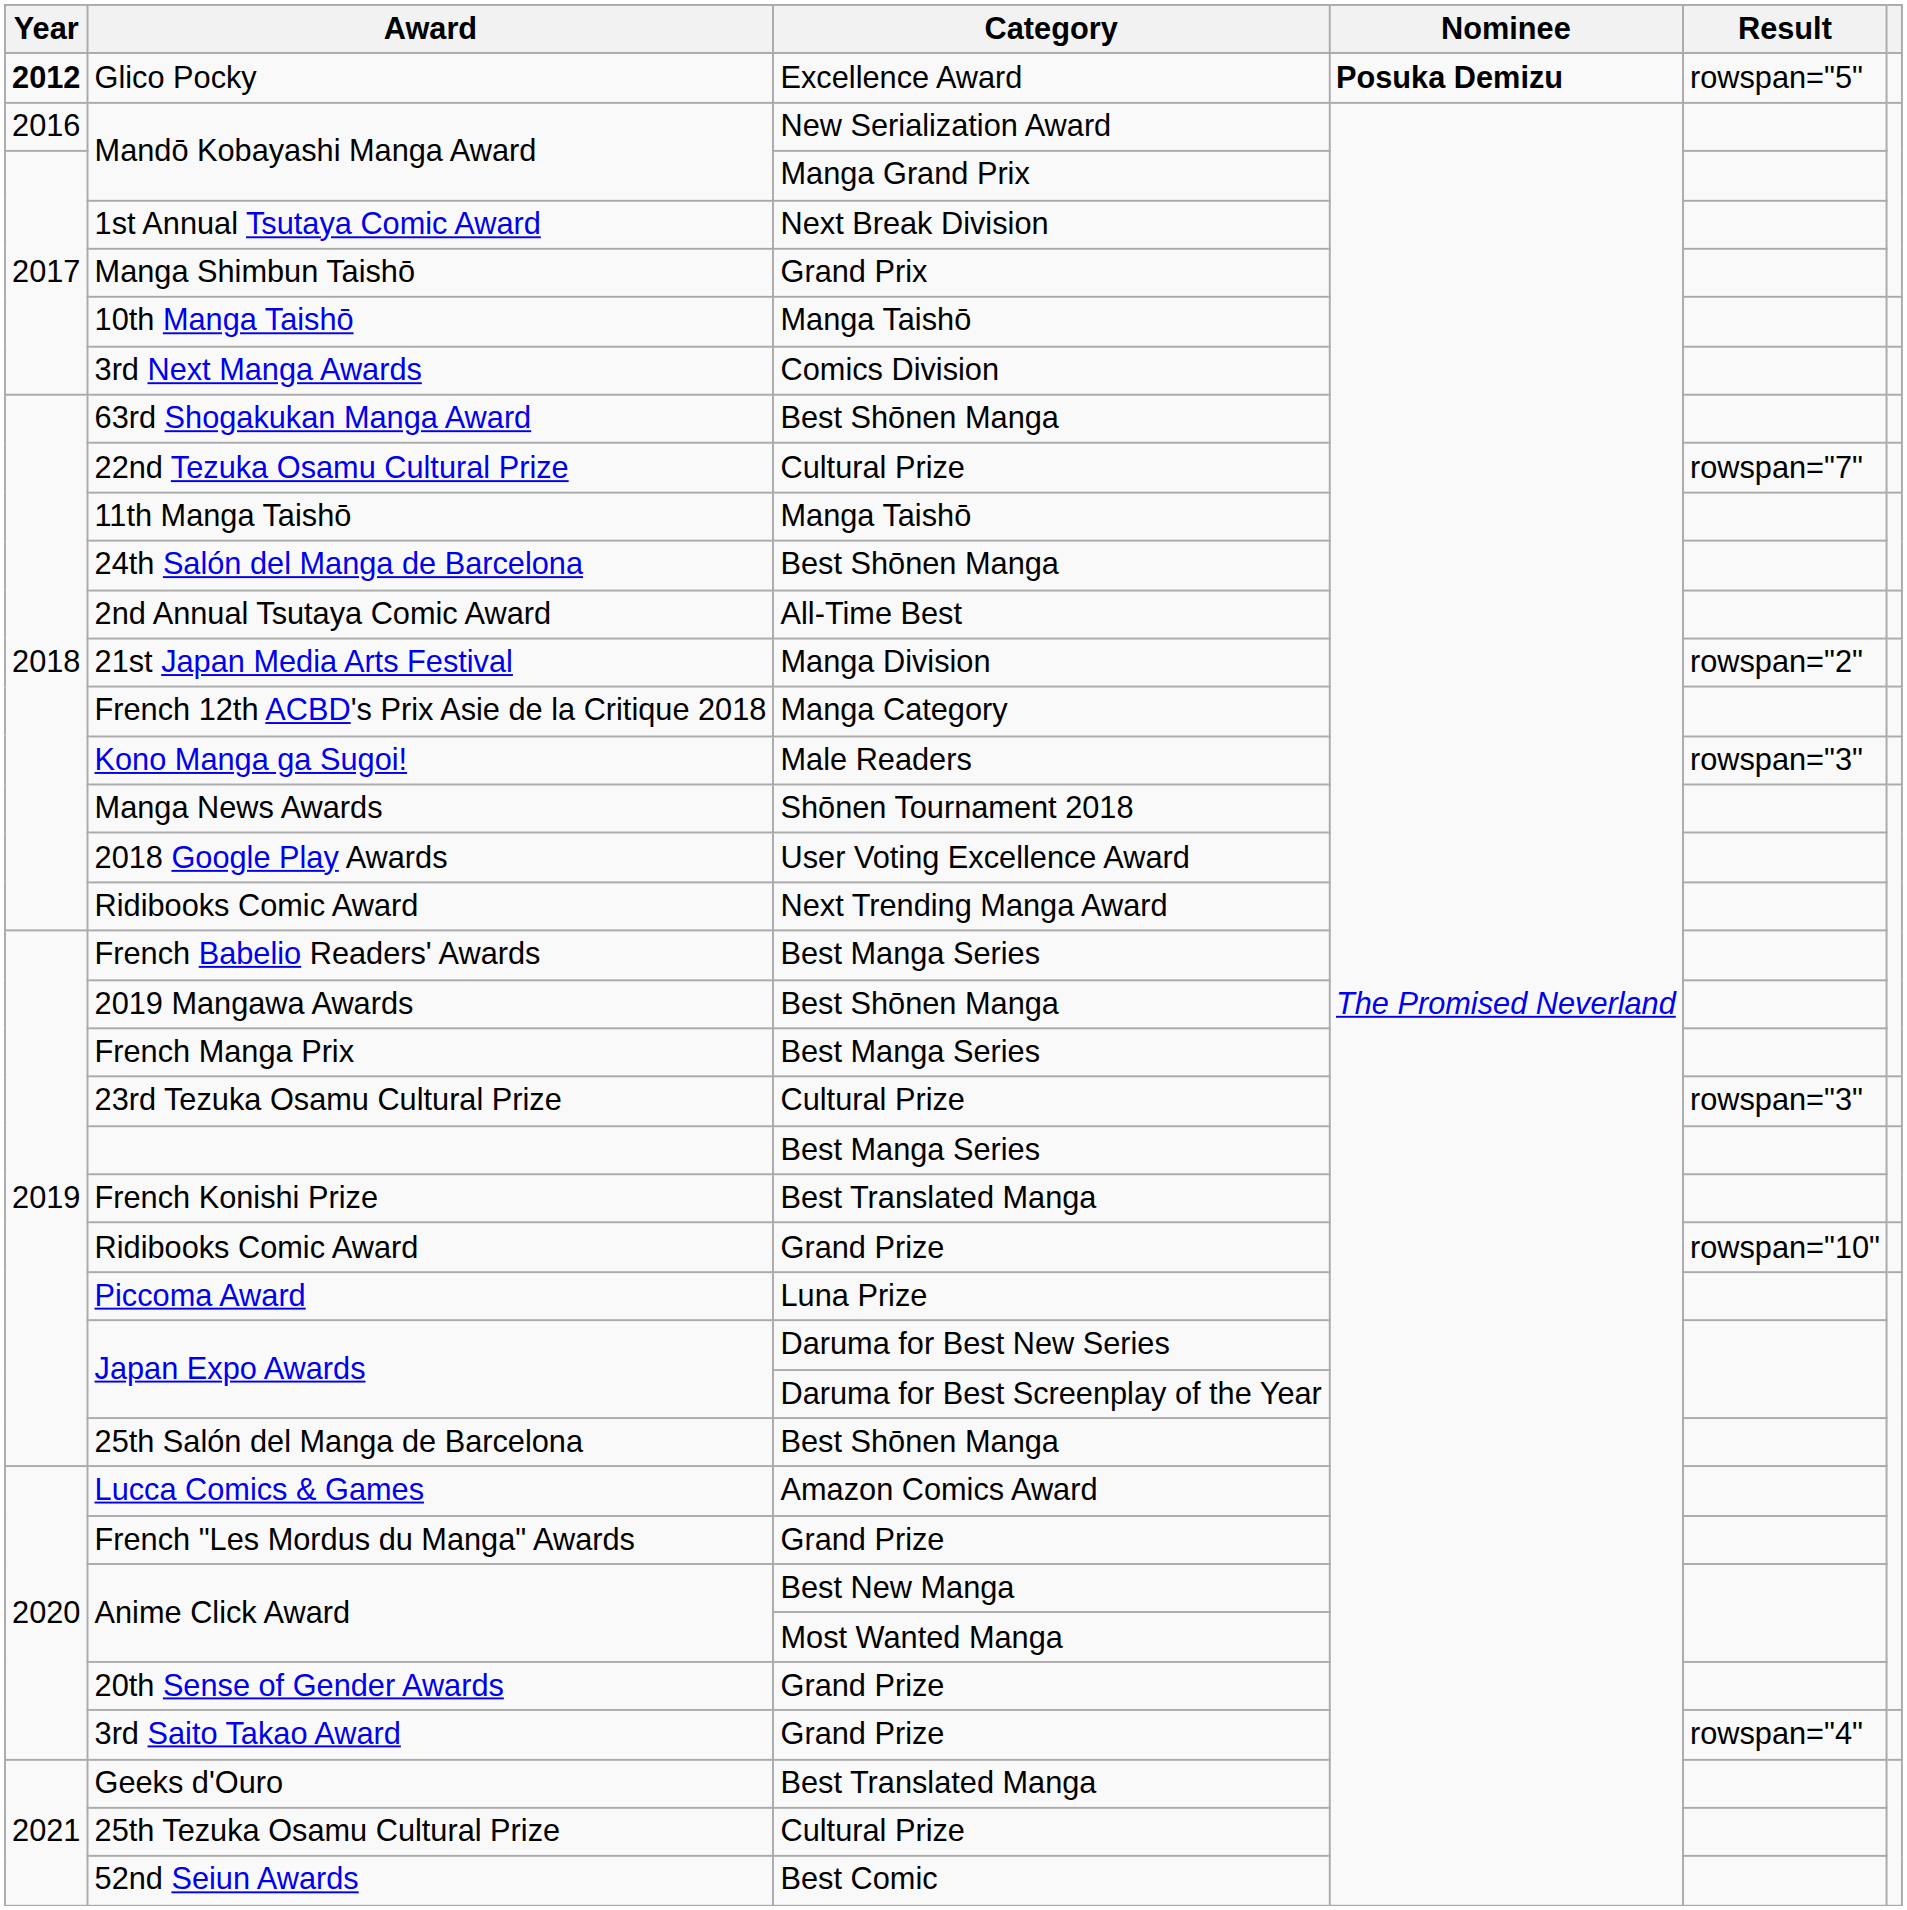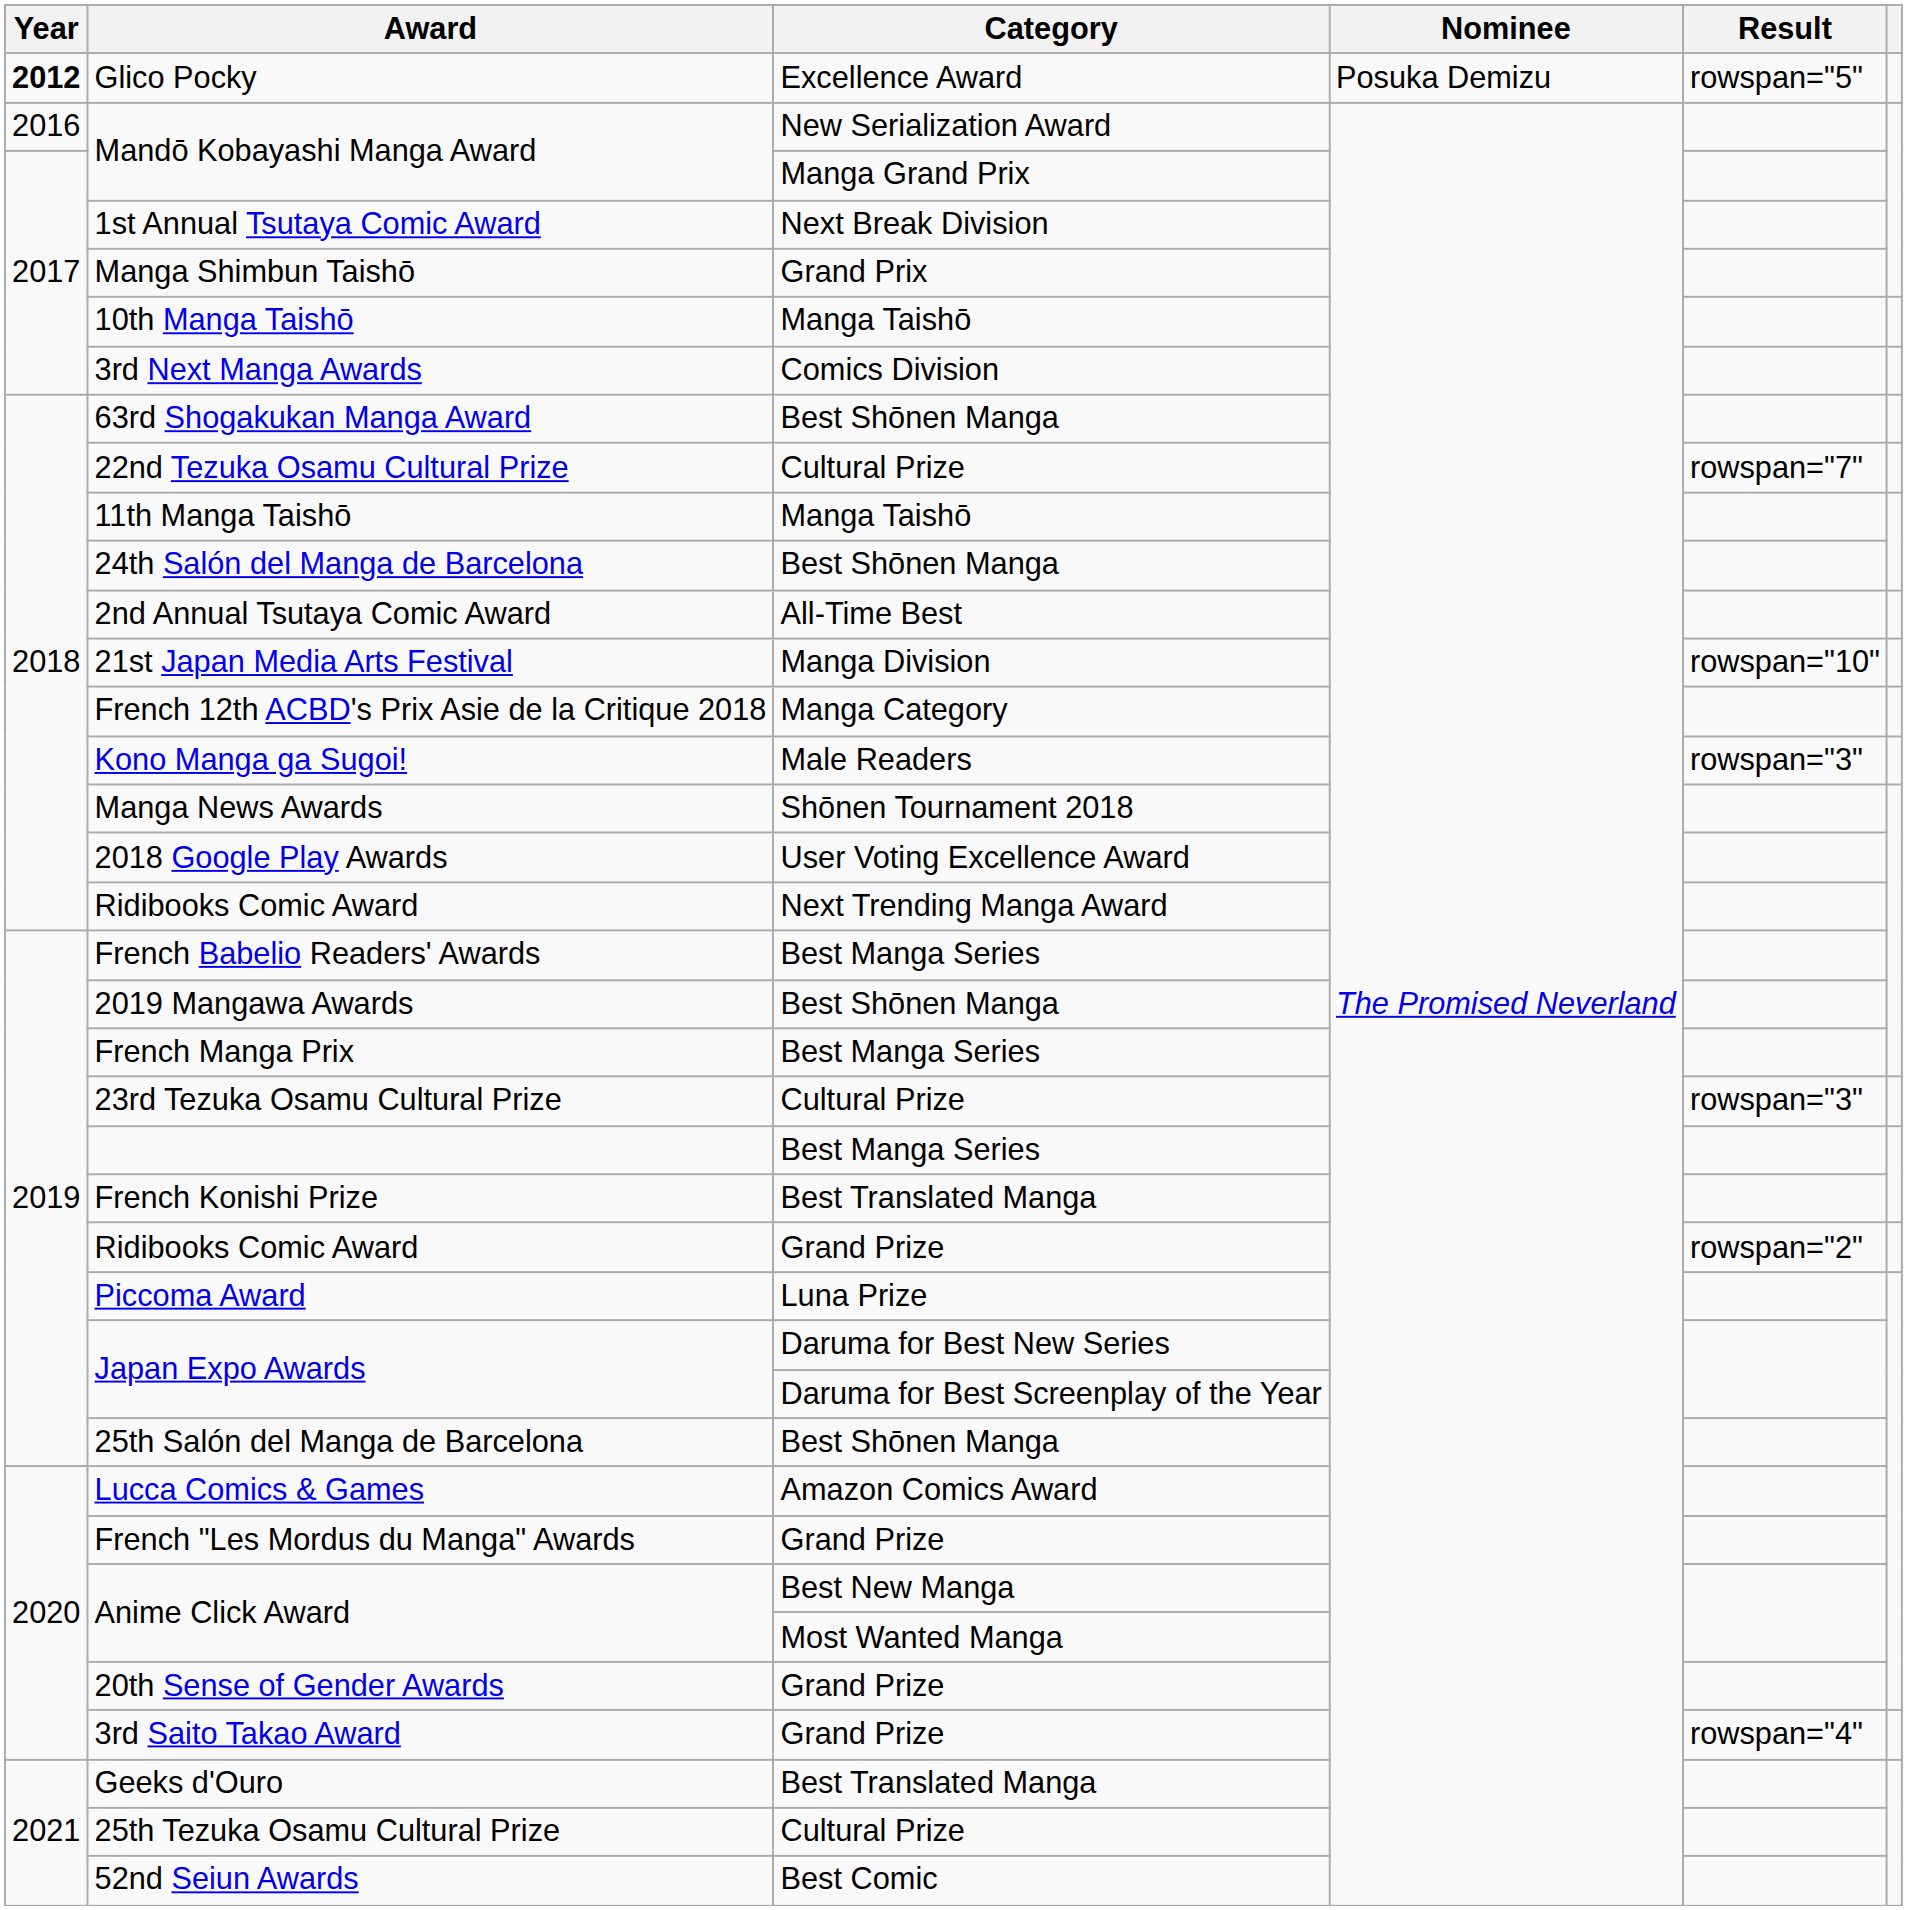(1450, 77) bold -> (1444, 77) normal
(1776, 662) rowspan="2" -> (1785, 662) rowspan="10"
(1785, 1246) rowspan="10" -> (1776, 1246) rowspan="2"
